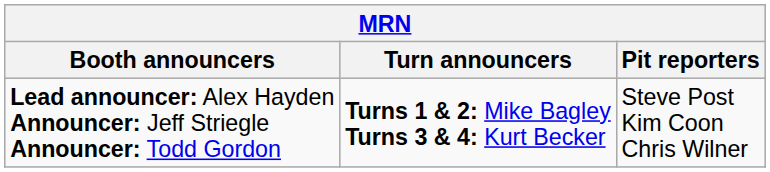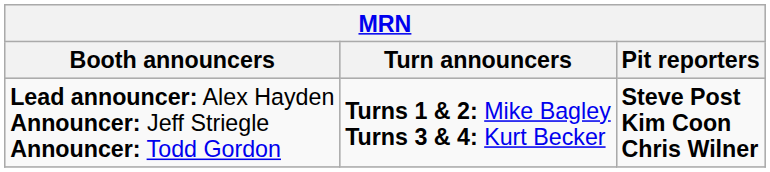(685, 123) normal -> (690, 123) bold
